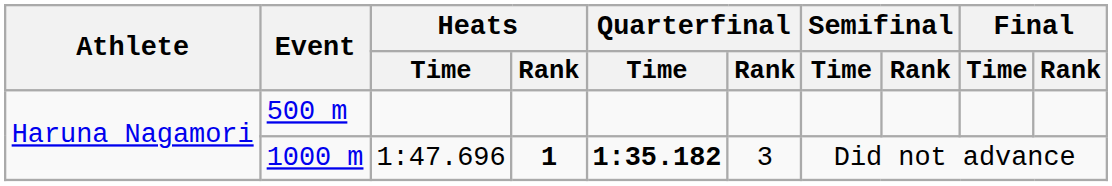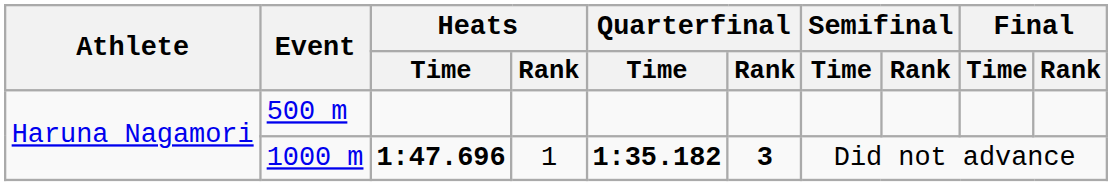(441, 158) normal -> (441, 158) bold
(549, 158) bold -> (549, 158) normal
(765, 158) normal -> (765, 158) bold
